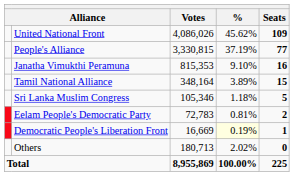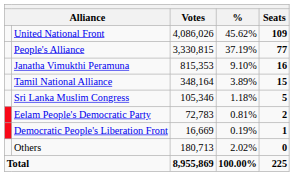(244, 131) lightyellow background -> (244, 131) no background
